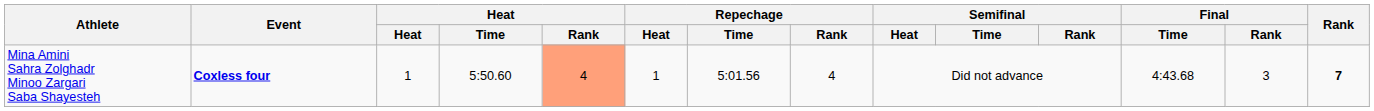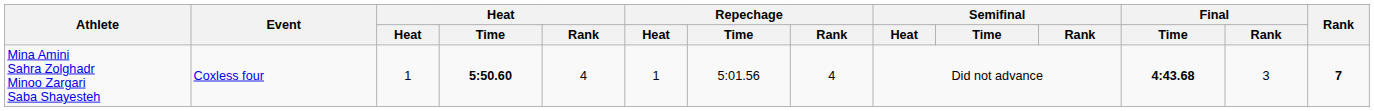(232, 76) bold -> (229, 76) normal
(490, 76) normal -> (490, 76) bold
(584, 76) lightsalmon background -> (584, 76) no background
(1173, 76) normal -> (1173, 76) bold
